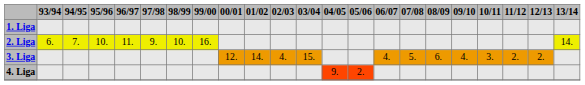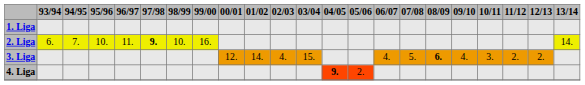(154, 42) normal -> (154, 42) bold
(438, 57) normal -> (438, 57) bold
(335, 72) normal -> (335, 72) bold
